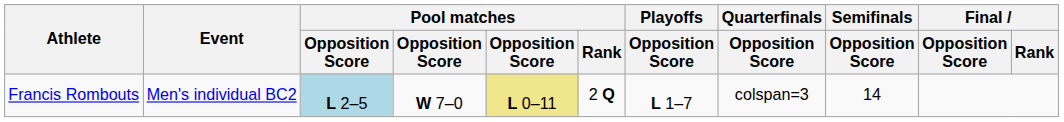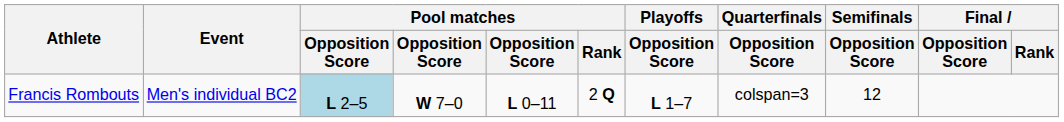(532, 104) khaki background -> (532, 104) no background
(872, 96) 14 -> (872, 96) 12
